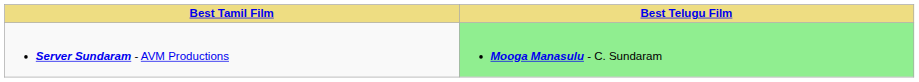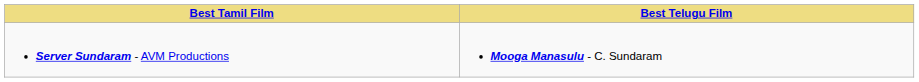(686, 56) lightgreen background -> (686, 56) no background
